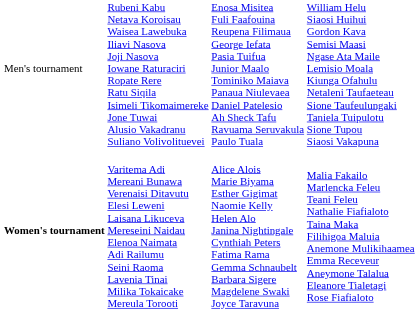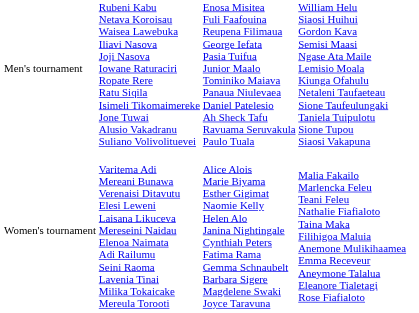(54, 230) bold -> (50, 230) normal
